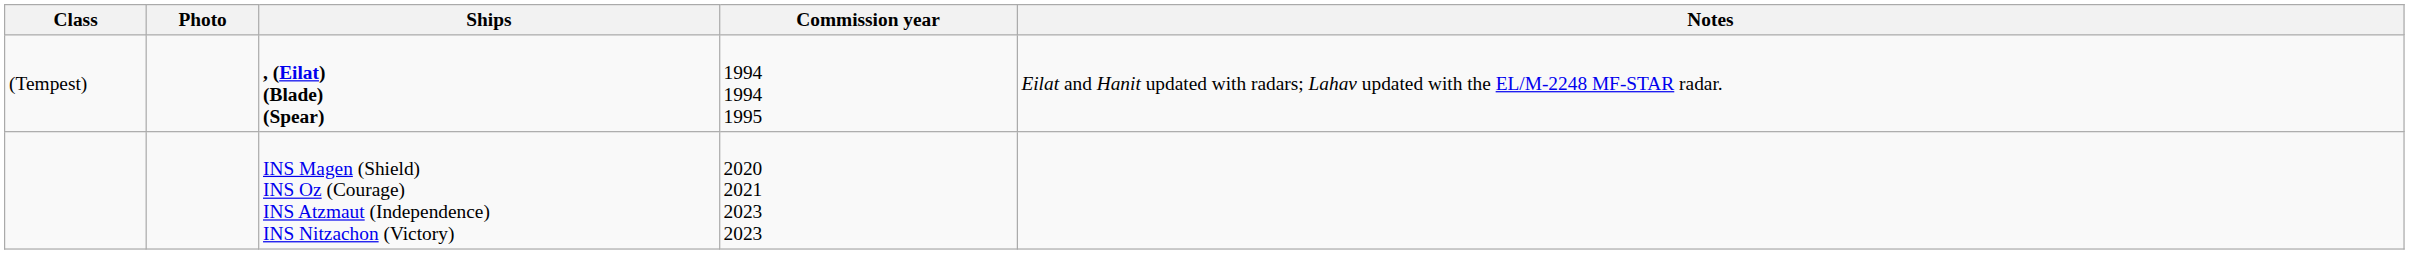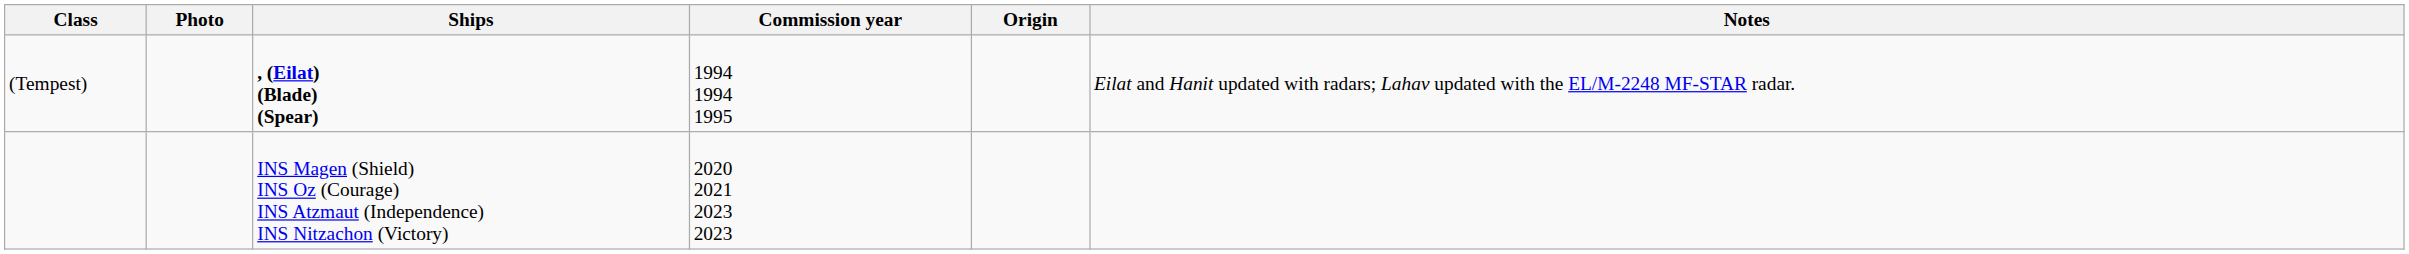+ column: (1030, 19)
